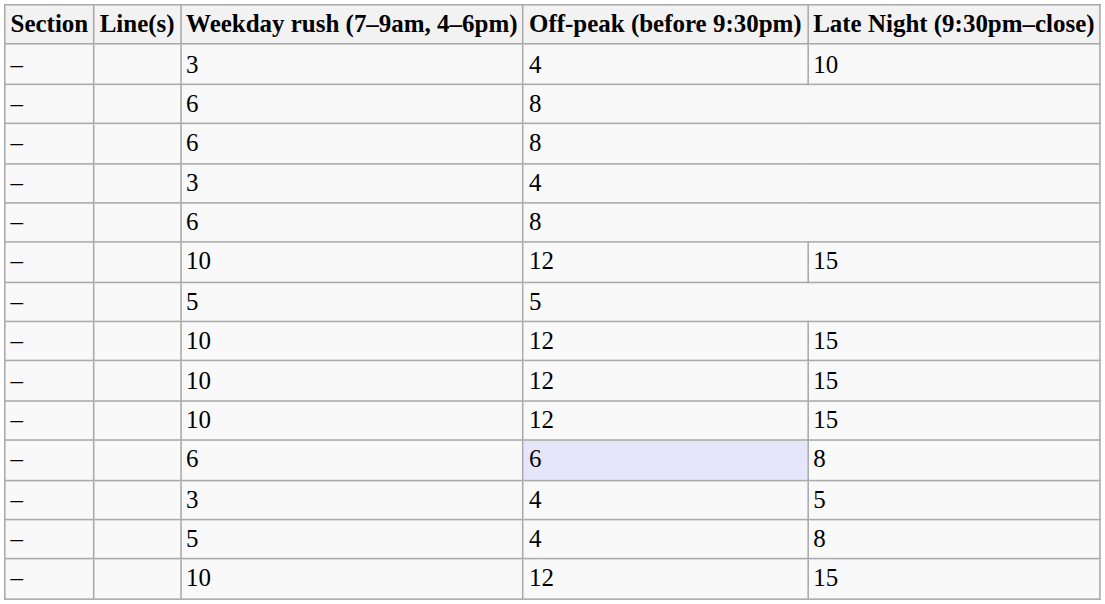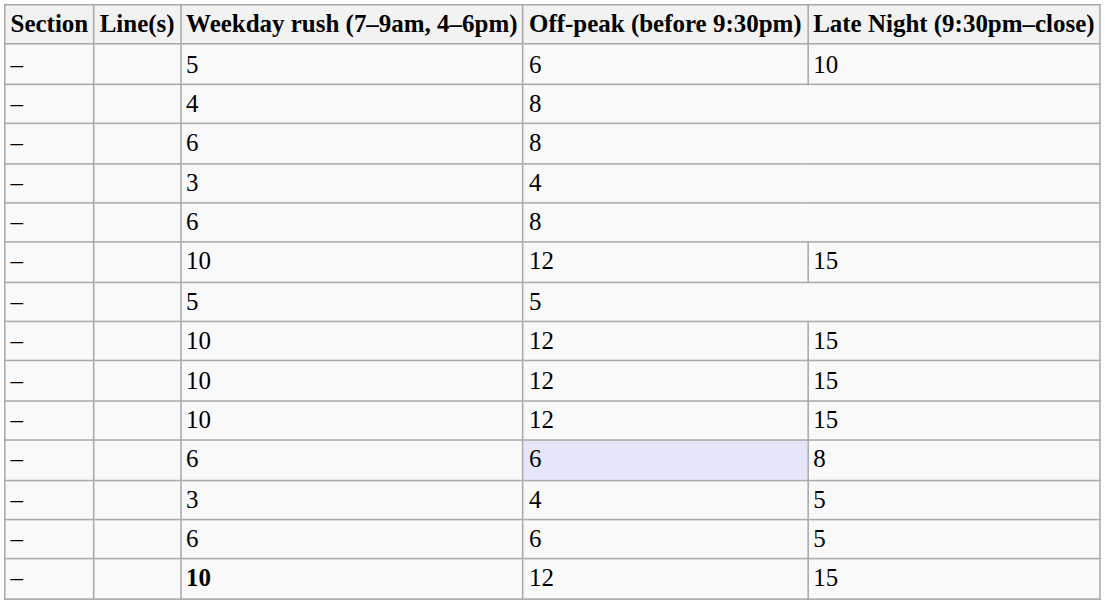(192, 63) 3 -> (192, 63) 5
(535, 63) 4 -> (535, 63) 6
(192, 103) 6 -> (192, 103) 4
(192, 538) 5 -> (192, 538) 6
(535, 538) 4 -> (535, 538) 6
(819, 538) 8 -> (819, 538) 5
(199, 578) normal -> (199, 578) bold
